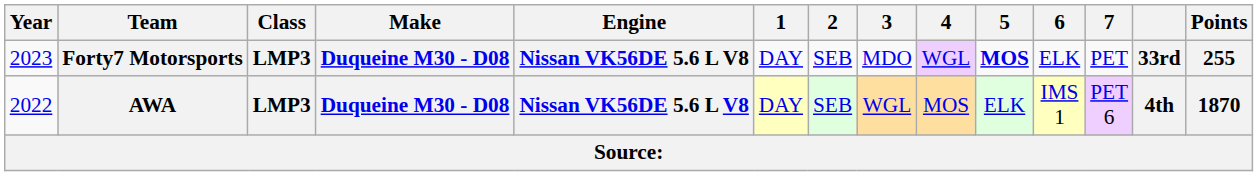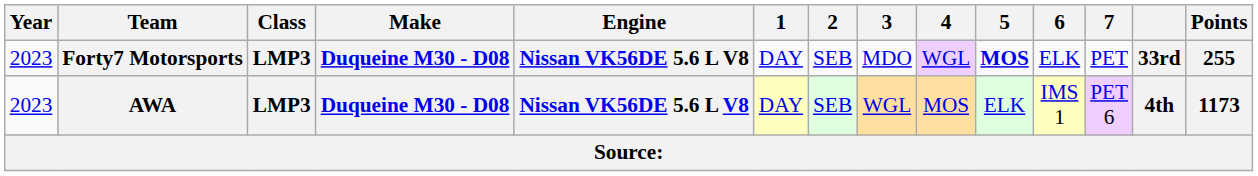(31, 105) 2022 -> (31, 105) 2023
(1219, 105) 1870 -> (1219, 105) 1173
